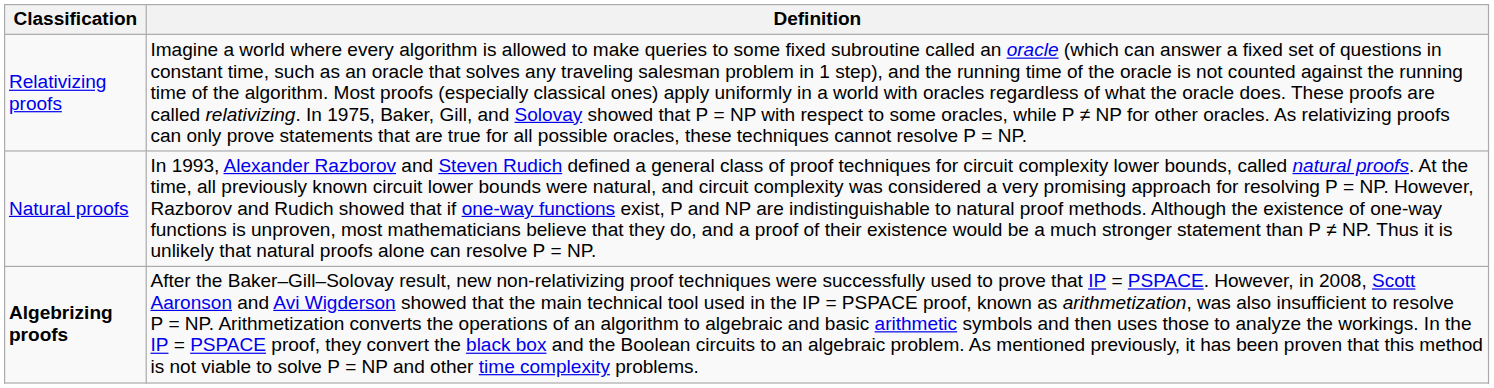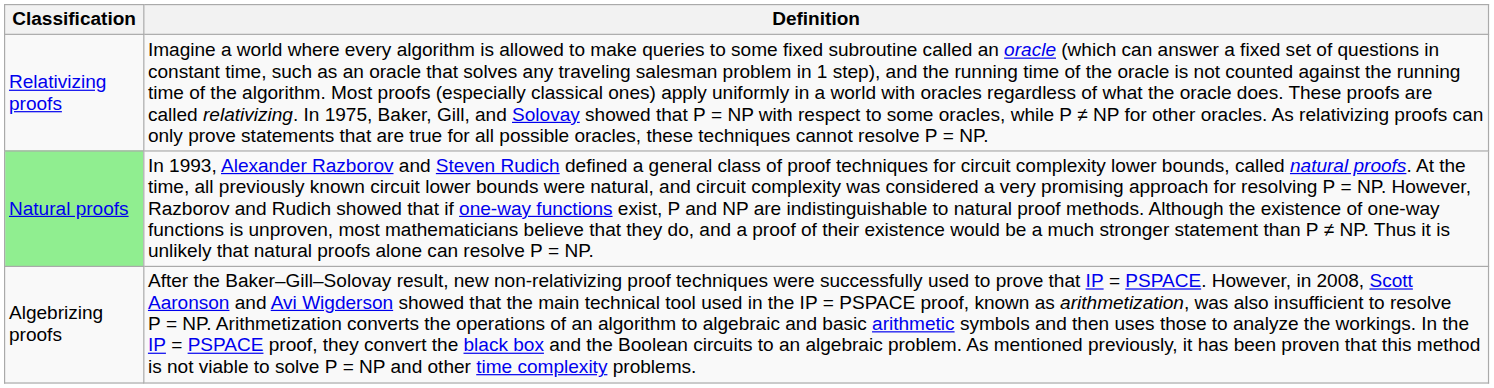(69, 208) no background -> (69, 208) lightgreen background
(61, 324) bold -> (56, 324) normal
